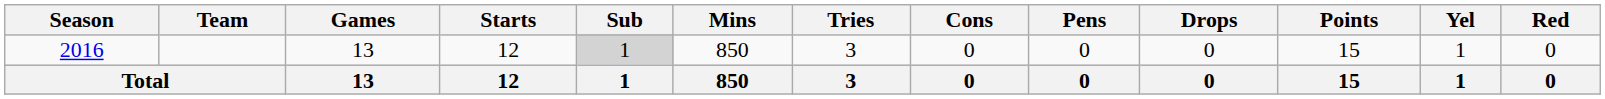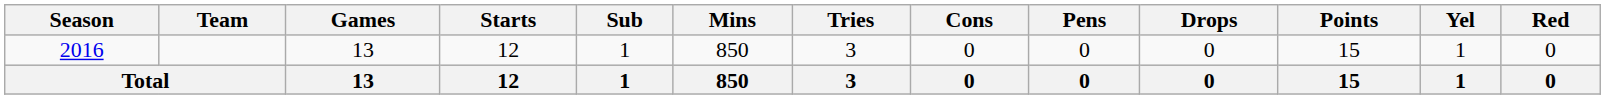(625, 49) lightgrey background -> (625, 49) no background
